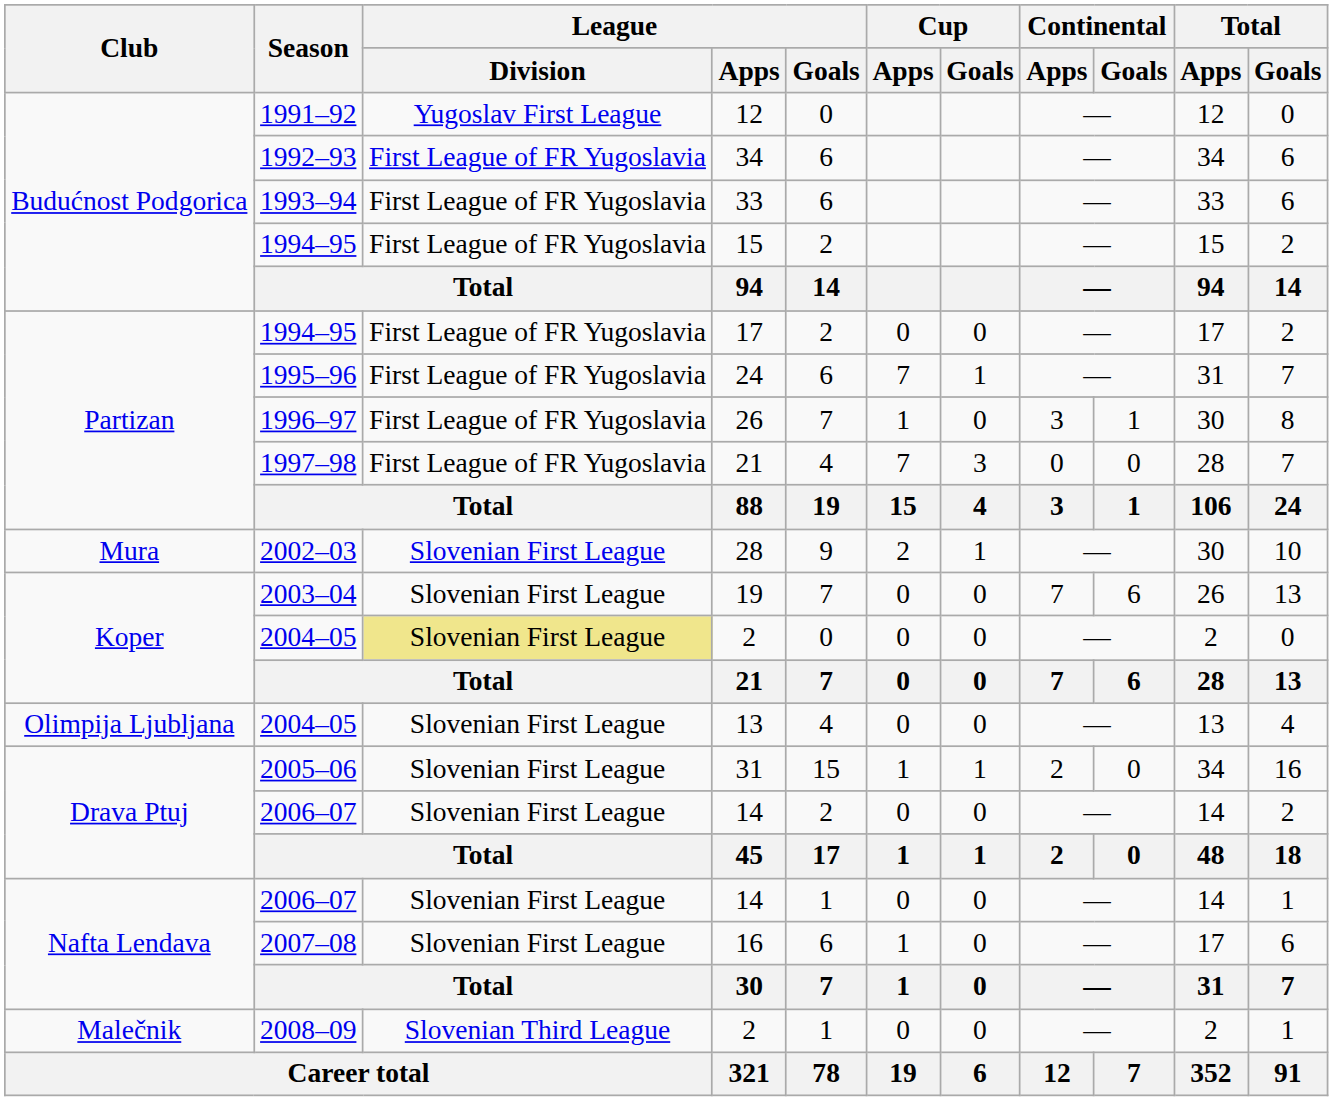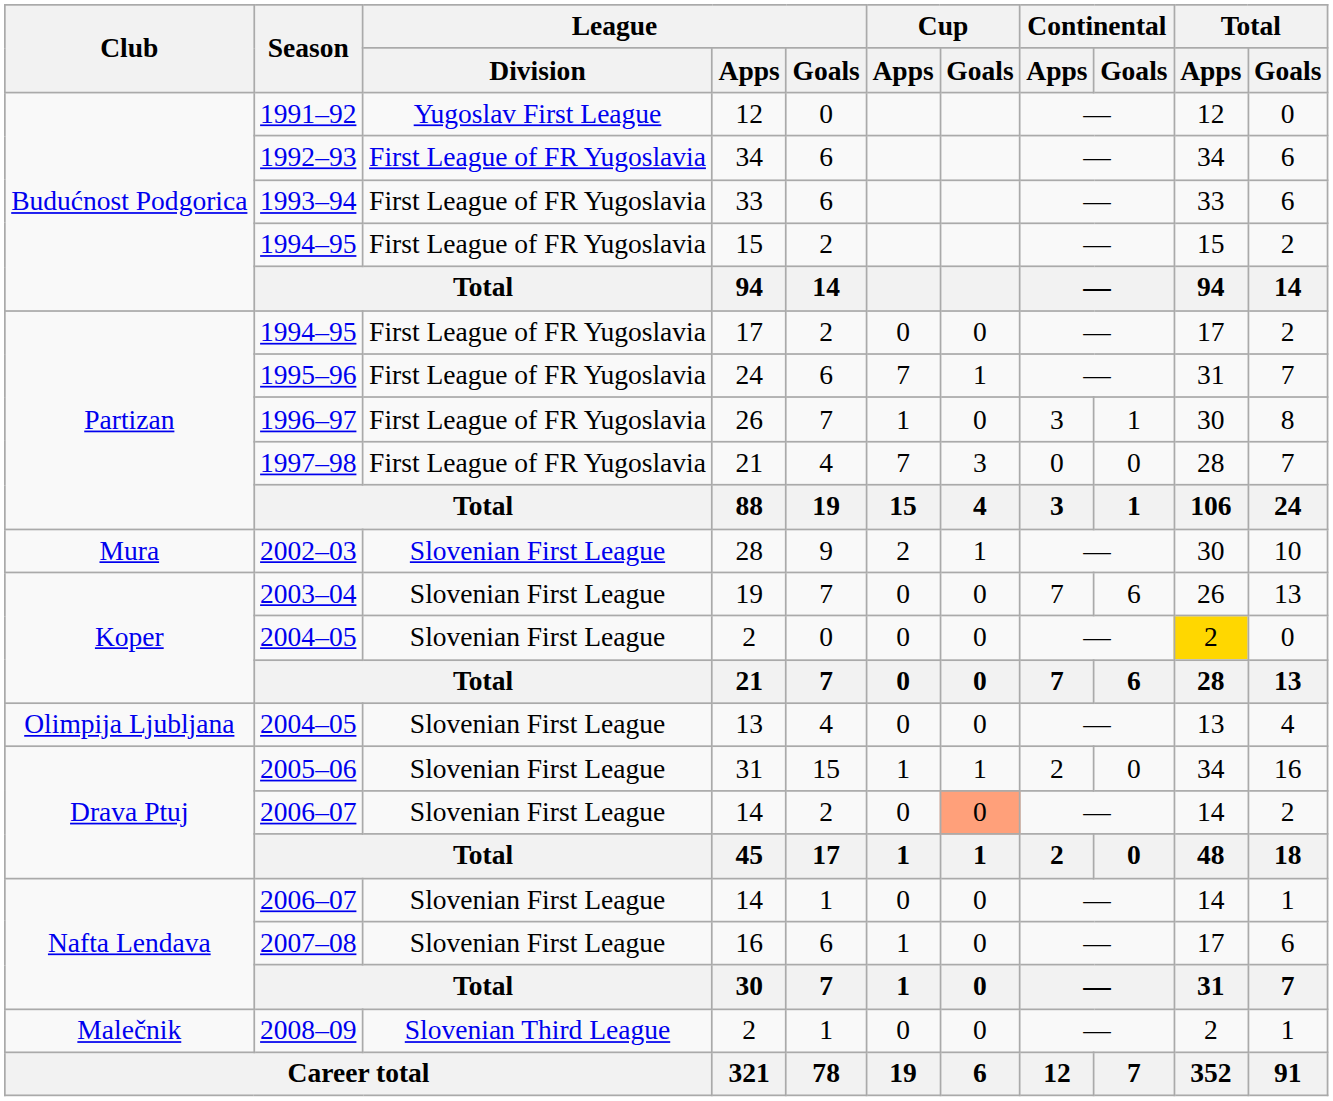(538, 637) khaki background -> (538, 637) no background
(1211, 637) no background -> (1211, 637) gold background
(980, 811) no background -> (980, 811) lightsalmon background
